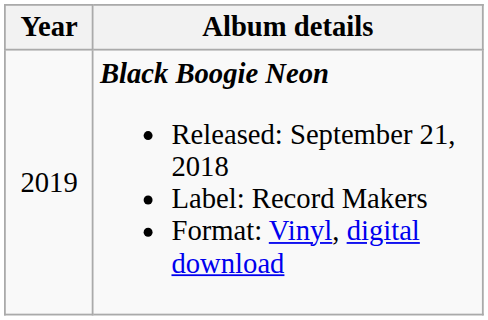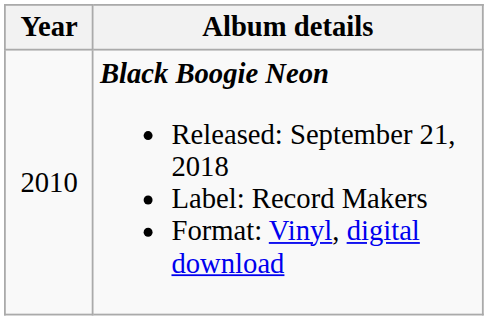(49, 181) 2019 -> (49, 181) 2010
